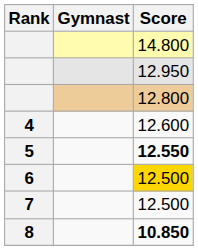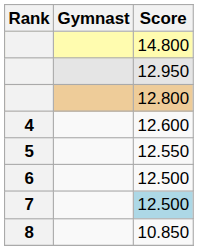(163, 152) bold -> (163, 152) normal
(163, 178) gold background -> (163, 178) no background
(163, 205) no background -> (163, 205) lightblue background
(163, 232) bold -> (163, 232) normal
